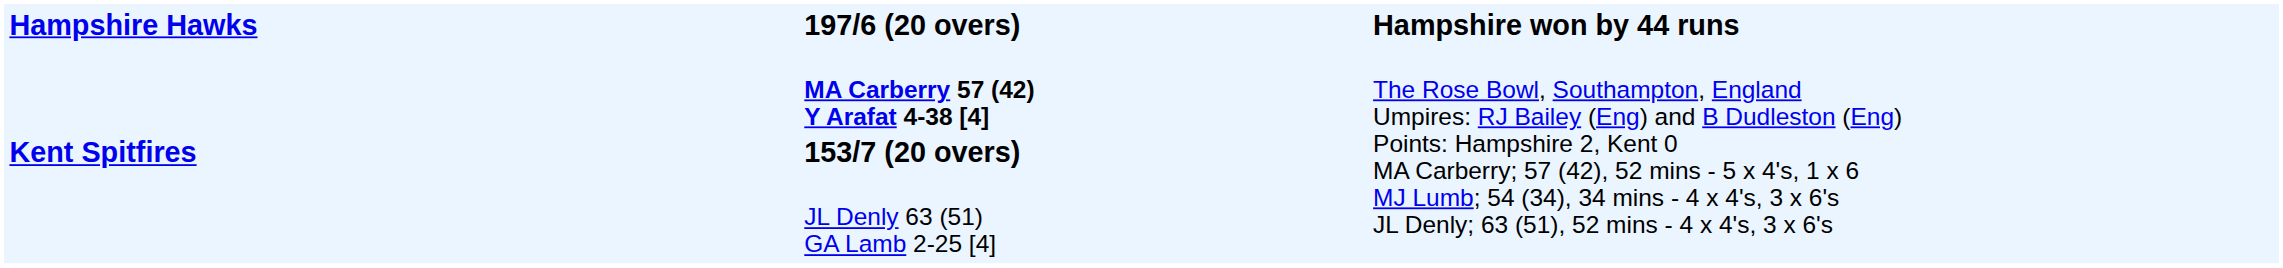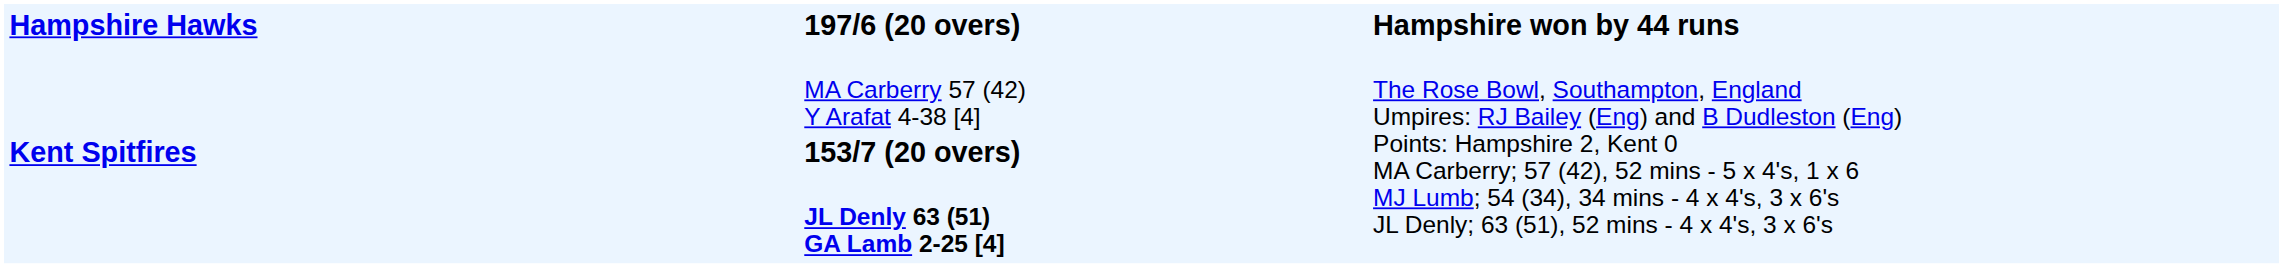(919, 103) bold -> (915, 103) normal
(900, 231) normal -> (904, 231) bold
